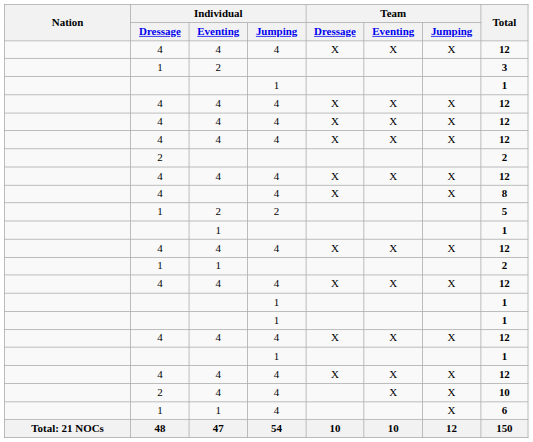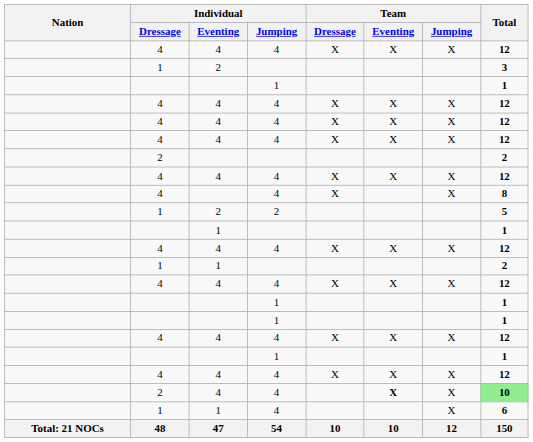(393, 392) normal -> (393, 392) bold
(504, 392) no background -> (504, 392) lightgreen background
